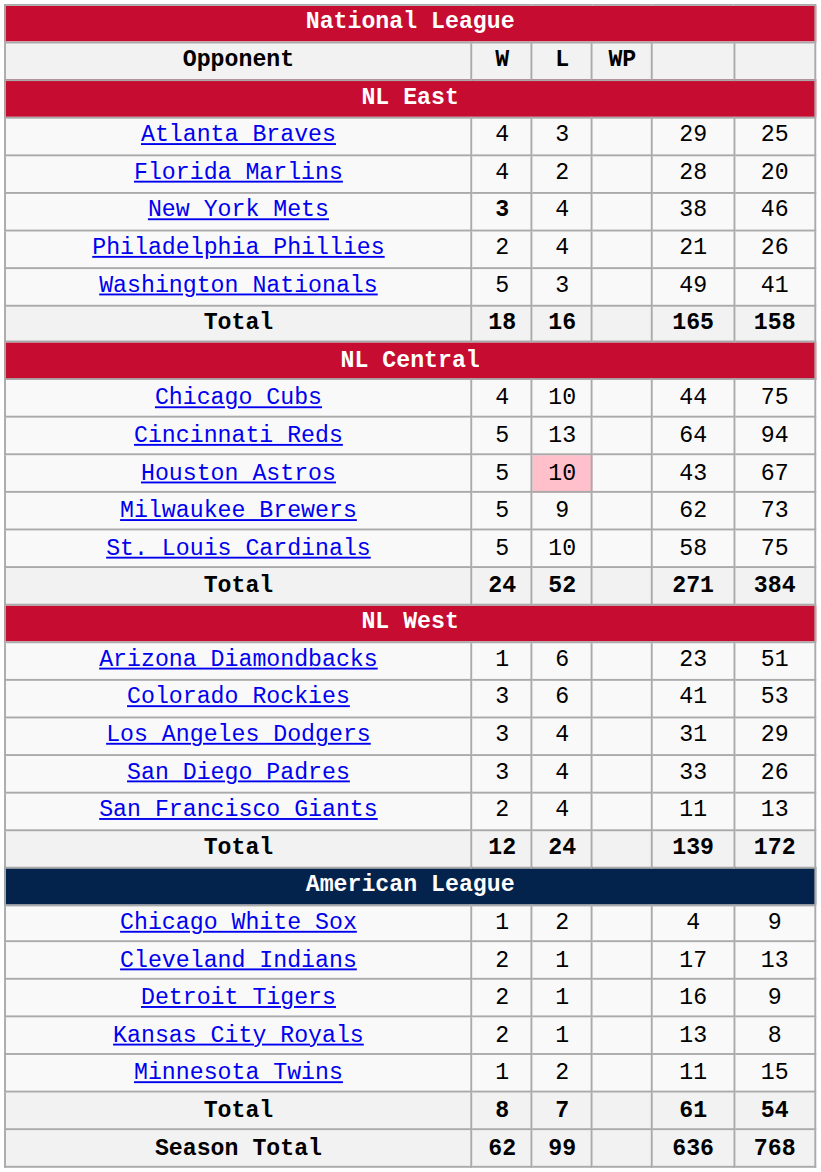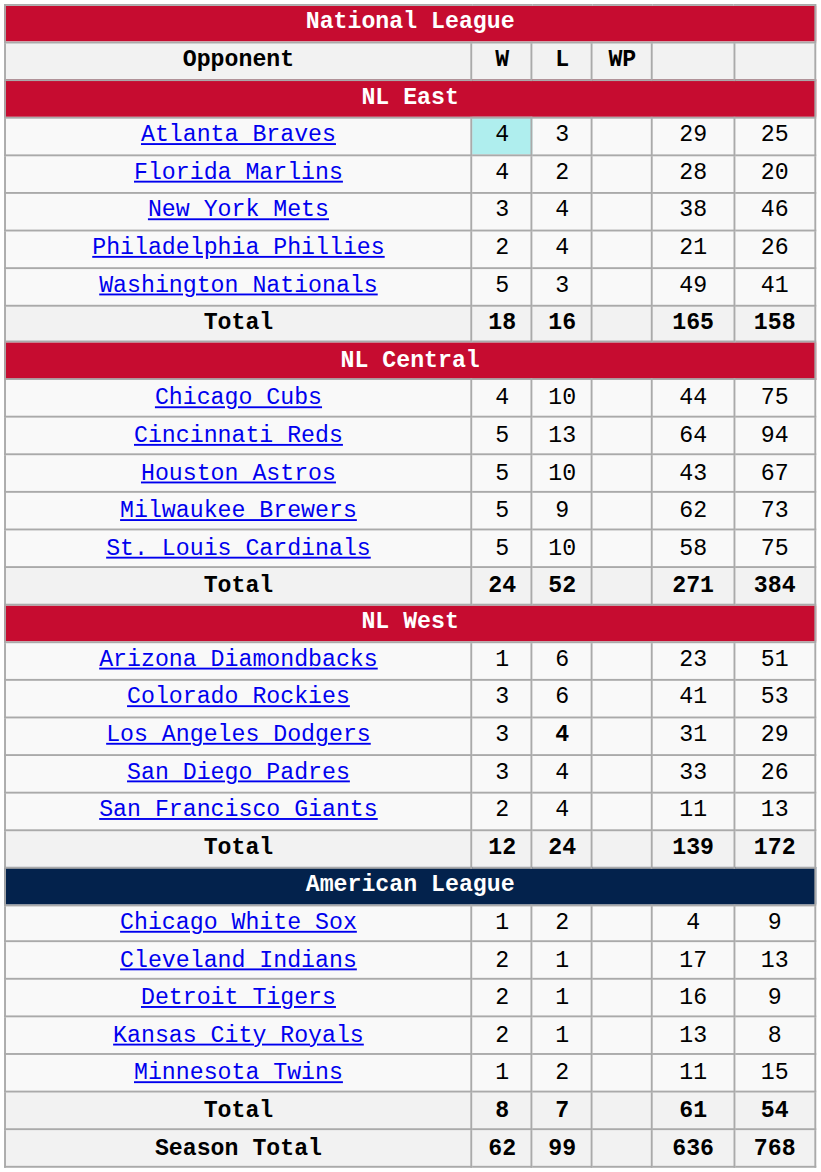(502, 136) no background -> (502, 136) paleturquoise background
(502, 211) bold -> (502, 211) normal
(562, 473) pink background -> (562, 473) no background
(562, 736) normal -> (562, 736) bold
